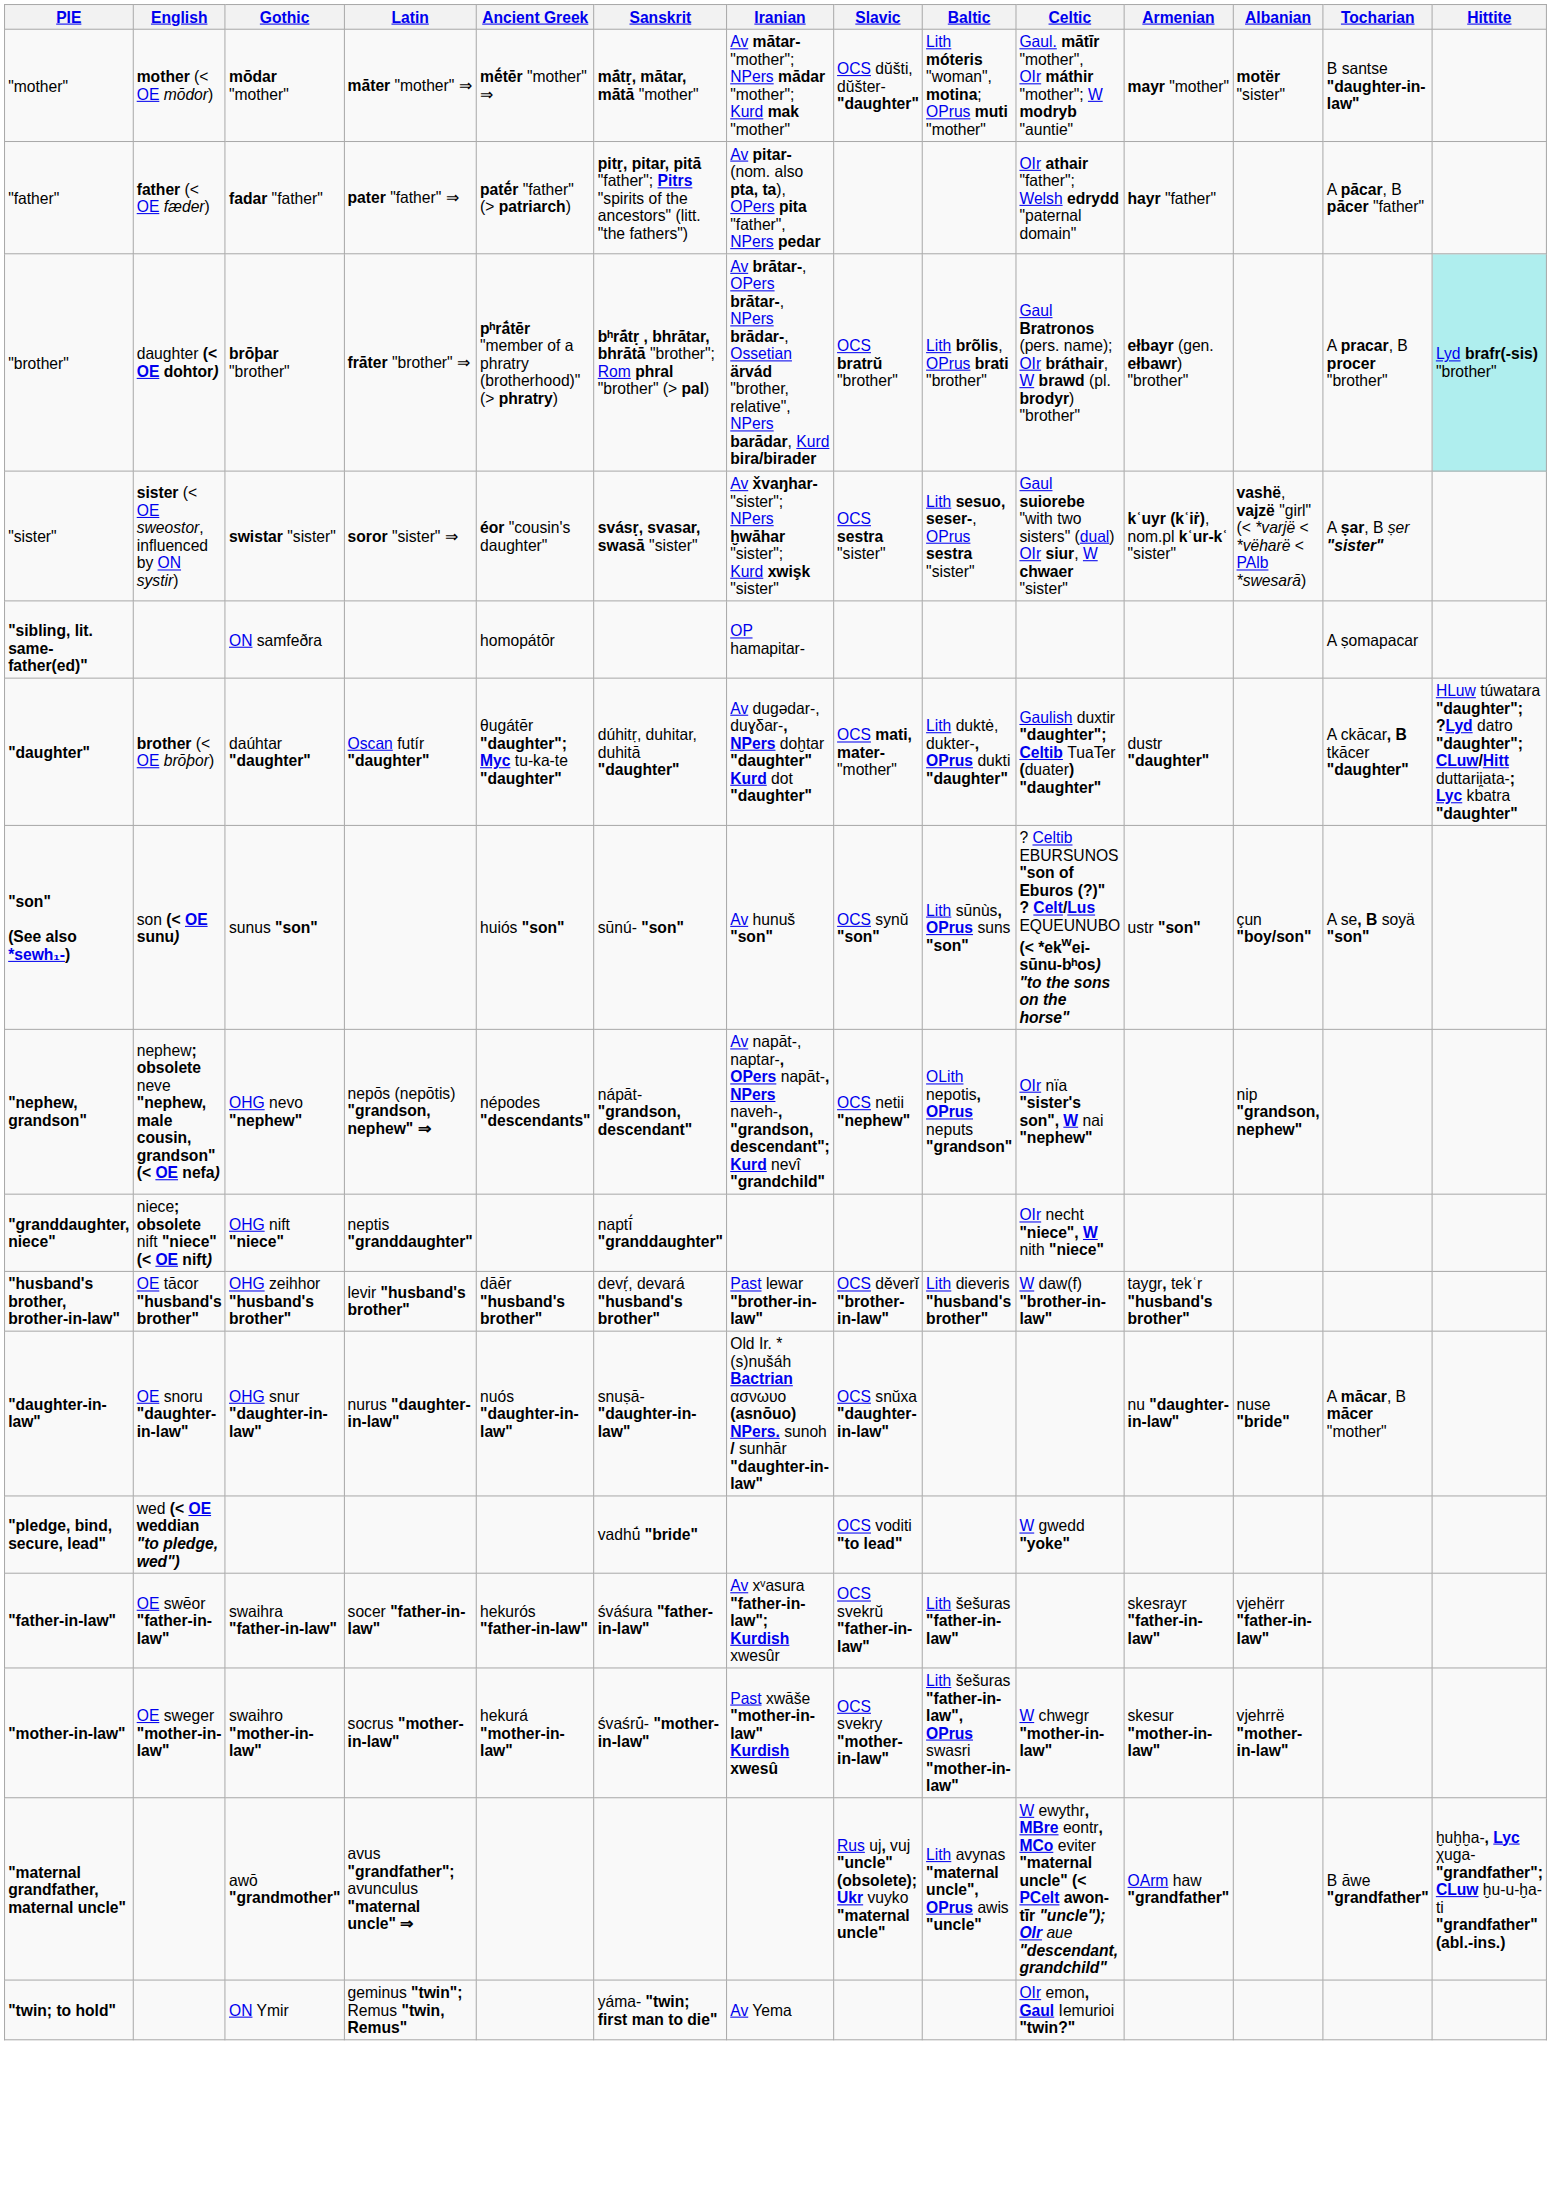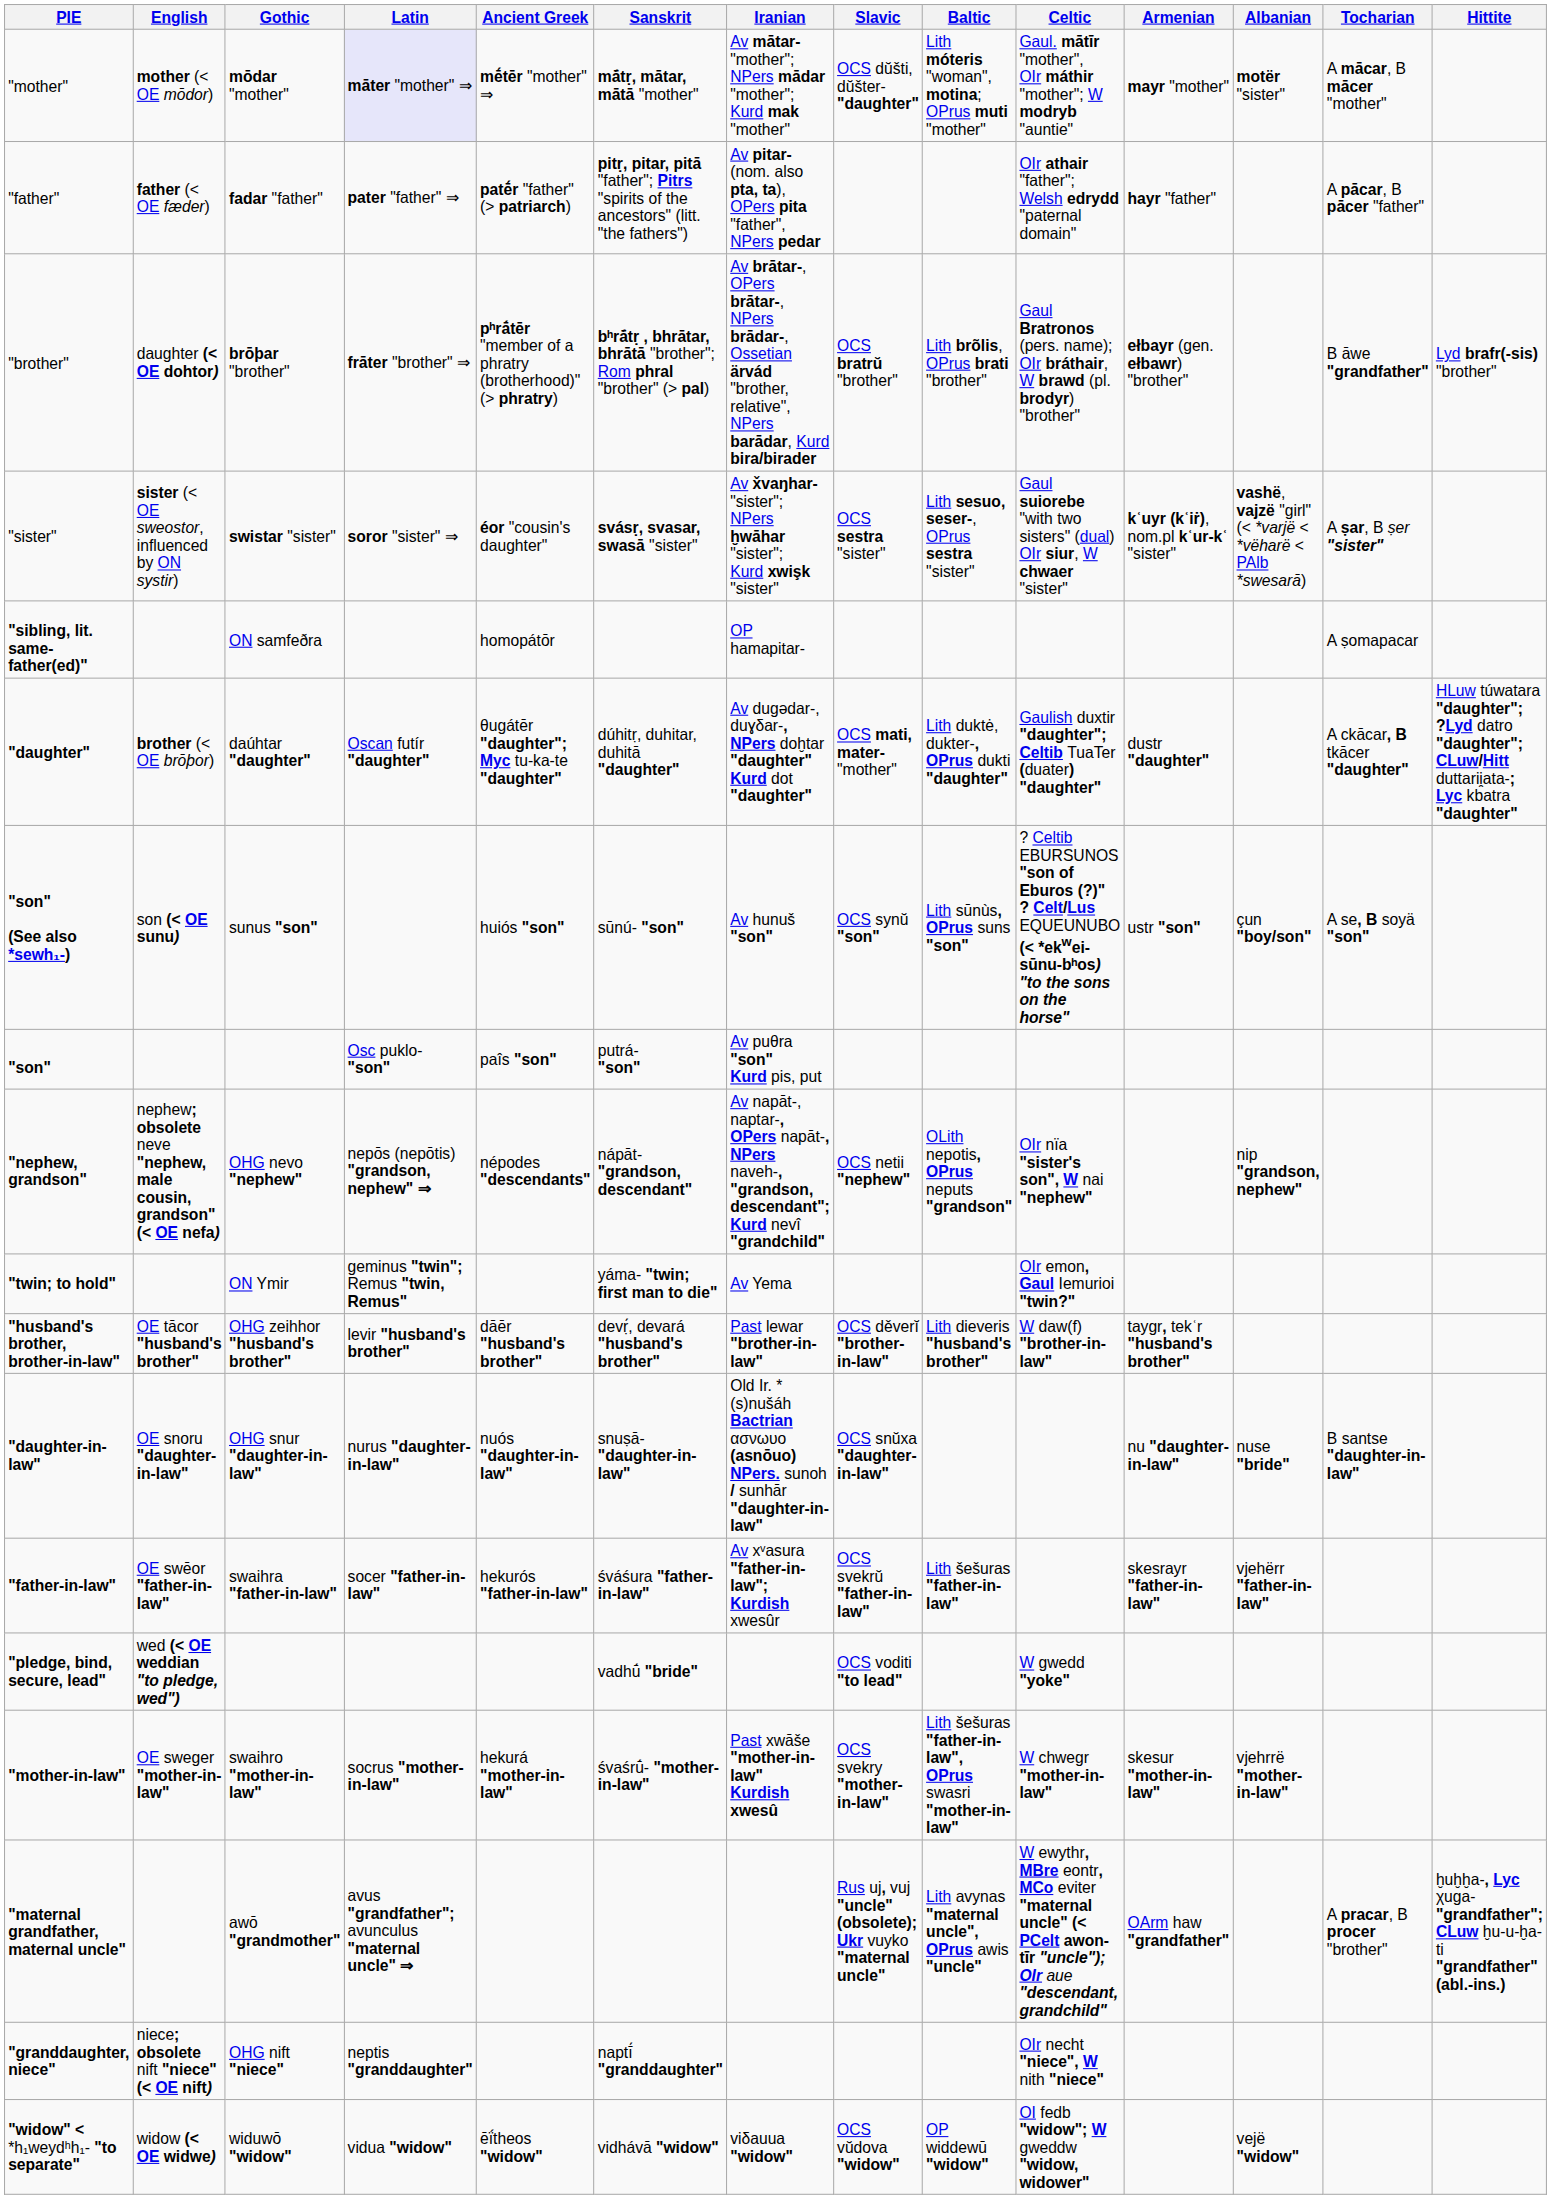(410, 85) no background -> (410, 85) lavender background
(1376, 86) B santse "daughter-in-law" -> (1366, 86) A mācar, B mācer "mother"
(1367, 363) A pracar, B procer "brother" -> (1378, 363) B āwe "grandfather"
(1487, 363) paleturquoise background -> (1487, 363) no background
+ row: (29, 1068)
rows swapped: (69, 1233) <-> (62, 2010)
(1366, 1414) A mācar, B mācer "mother" -> (1376, 1456) B santse "daughter-in-law"
rows swapped: (60, 1535) <-> (62, 1621)
(1378, 1889) B āwe "grandfather" -> (1367, 1931) A pracar, B procer "brother"
+ row: (62, 2147)
